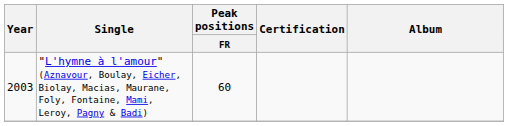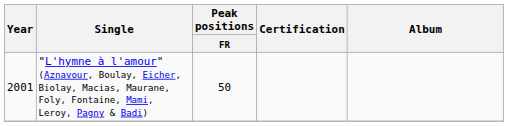(20, 87) 2003 -> (20, 87) 2001
(224, 87) 60 -> (224, 87) 50
